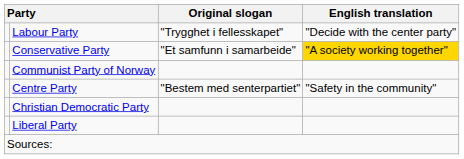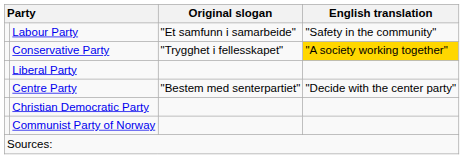(222, 31) "Trygghet i fellesskapet" -> (228, 31) "Et samfunn i samarbeide"
(381, 31) "Decide with the center party" -> (371, 31) "Safety in the community"
(228, 50) "Et samfunn i samarbeide" -> (222, 50) "Trygghet i fellesskapet"
rows swapped: (45, 125) <-> (84, 69)
(371, 87) "Safety in the community" -> (381, 87) "Decide with the center party"
